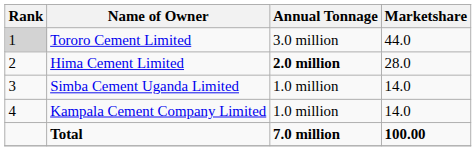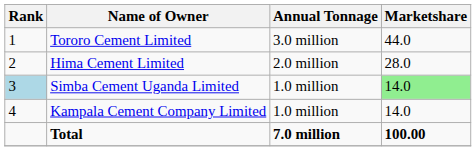(12, 39) lightgrey background -> (12, 39) no background
(307, 63) bold -> (306, 63) normal
(12, 87) no background -> (12, 87) lightblue background
(398, 87) no background -> (398, 87) lightgreen background
